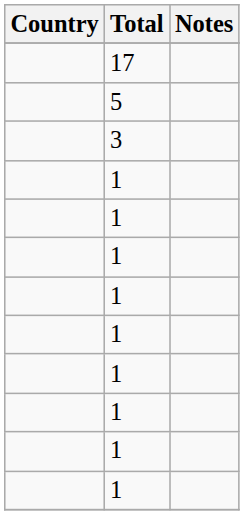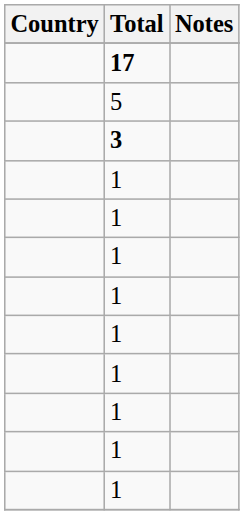(122, 62) normal -> (122, 62) bold
(116, 140) normal -> (116, 140) bold
